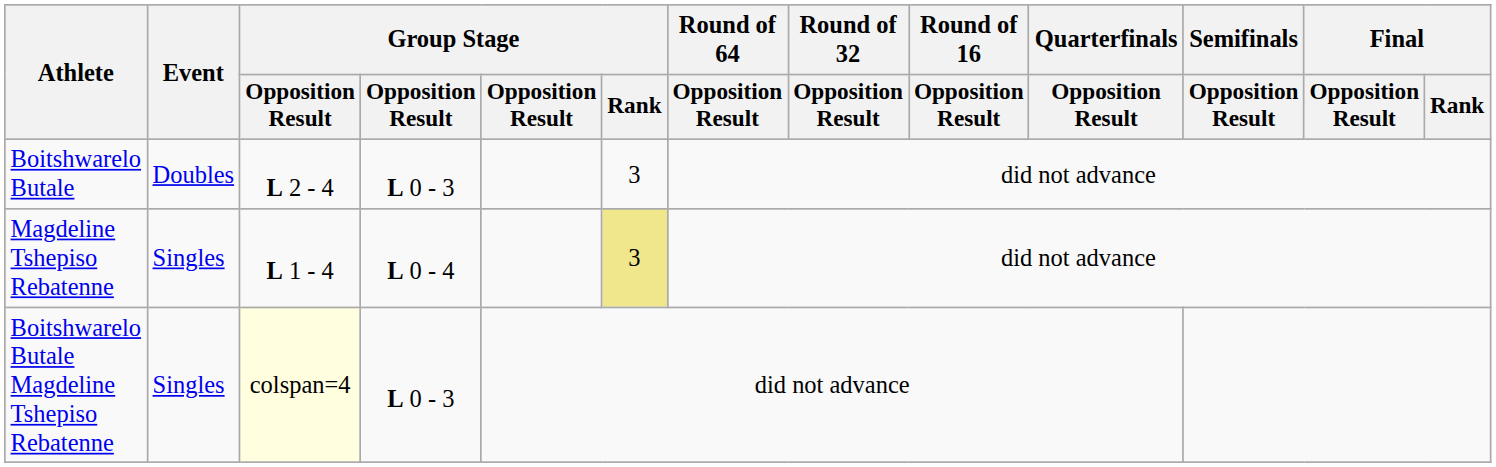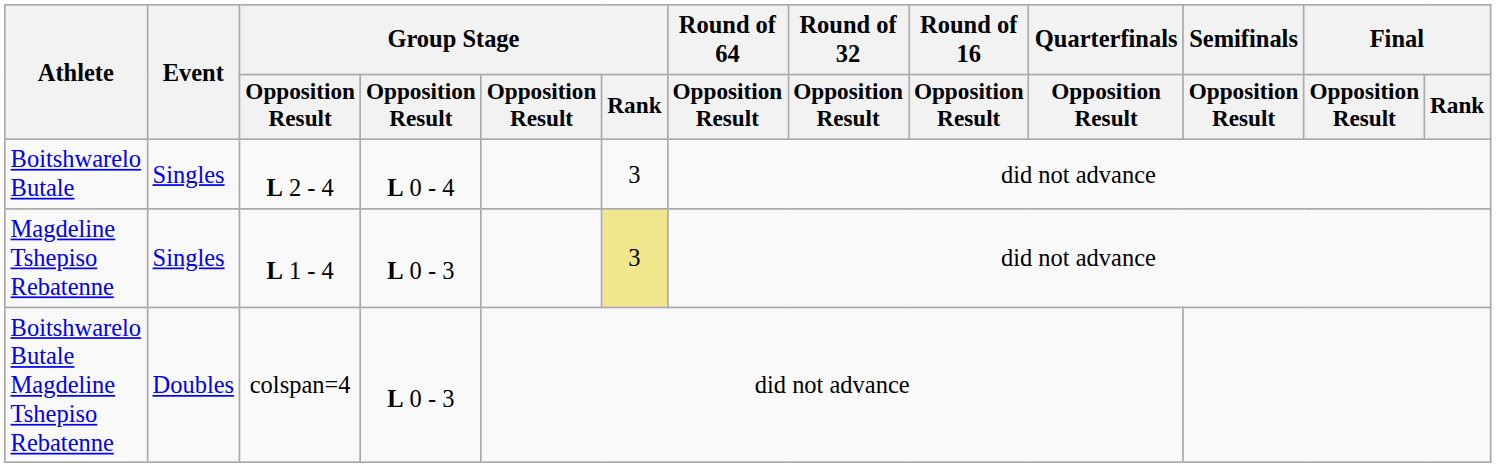(193, 174) Doubles -> (189, 174) Singles
(421, 188) L 0 - 3 -> (421, 188) L 0 - 4
(421, 272) L 0 - 4 -> (421, 272) L 0 - 3
(189, 385) Singles -> (193, 385) Doubles
(300, 385) lightyellow background -> (300, 385) no background
